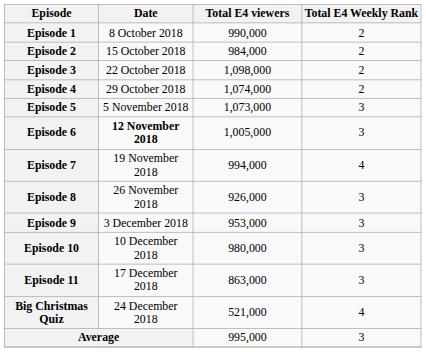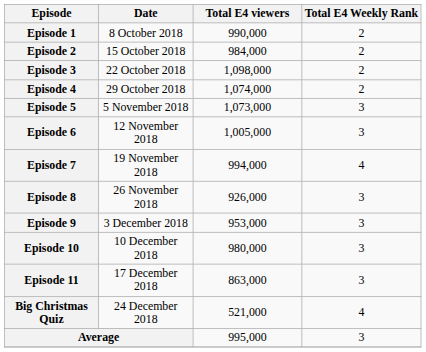(146, 133) bold -> (146, 133) normal
